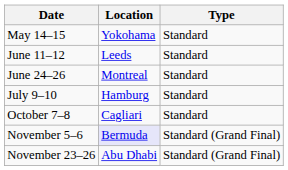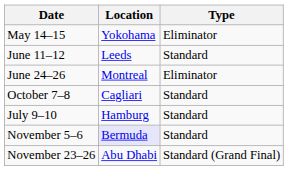(185, 35) Standard -> (190, 35) Eliminator
(185, 75) Standard -> (190, 75) Eliminator
rows swapped: (32, 95) <-> (39, 115)
(222, 135) Standard (Grand Final) -> (185, 135) Standard
